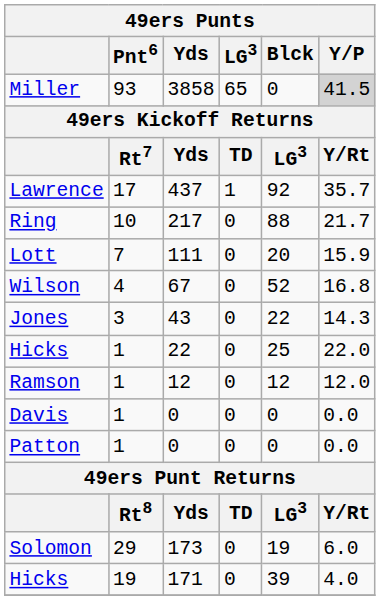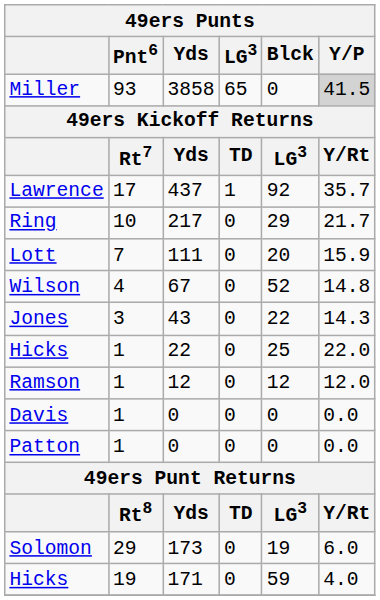(279, 223) 88 -> (279, 223) 29
(347, 287) 16.8 -> (347, 287) 14.8
(279, 580) 39 -> (279, 580) 59
